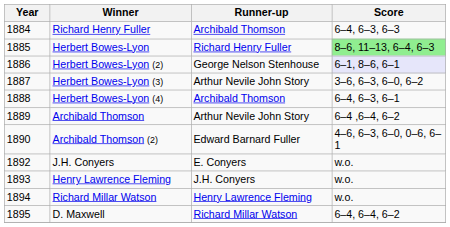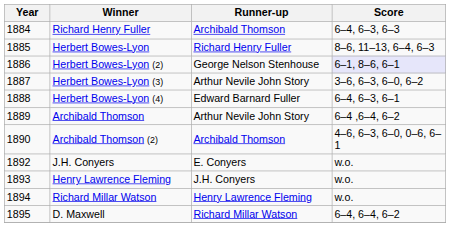(384, 47) lightgreen background -> (384, 47) no background
(239, 98) Archibald Thomson -> (247, 98) Edward Barnard Fuller
(247, 139) Edward Barnard Fuller -> (239, 139) Archibald Thomson
